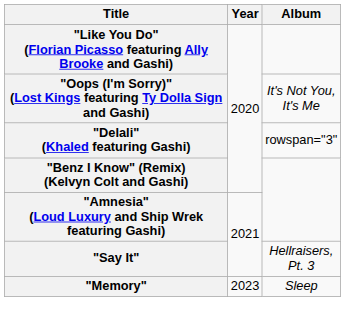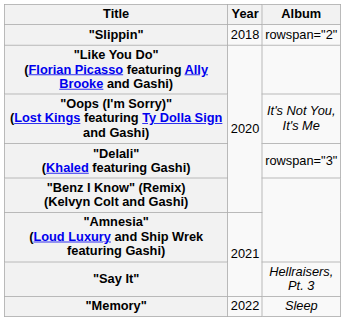+ row: (116, 34)
(245, 286) 2023 -> (245, 306) 2022
